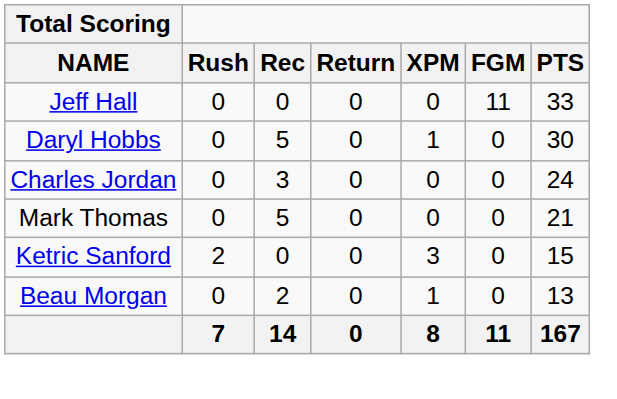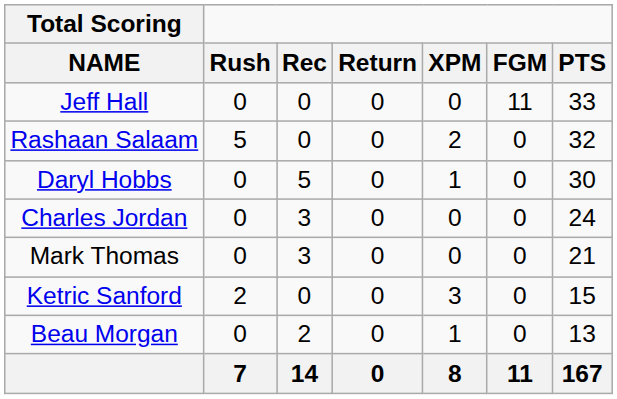+ row: (104, 140)
(283, 218) 5 -> (304, 256) 3
